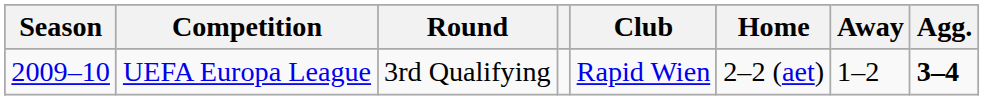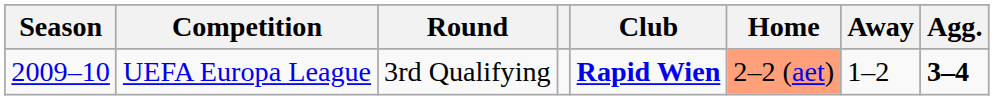(643, 71) normal -> (648, 71) bold
(774, 71) no background -> (784, 71) lightsalmon background
